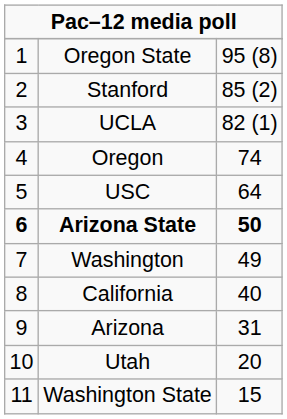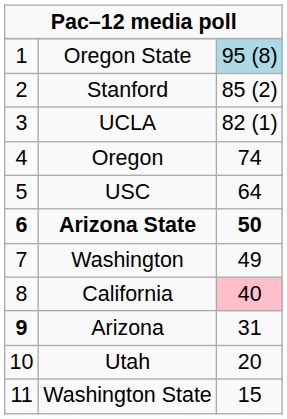(250, 55) no background -> (250, 55) lightblue background
(250, 293) no background -> (250, 293) pink background
(22, 327) normal -> (22, 327) bold
